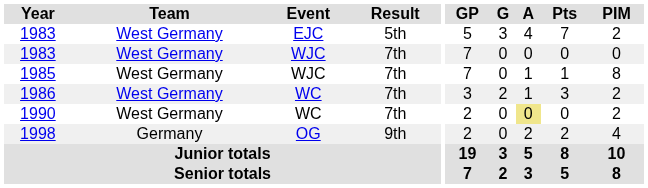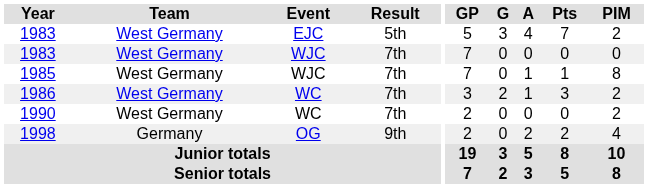(528, 114) khaki background -> (528, 114) no background
